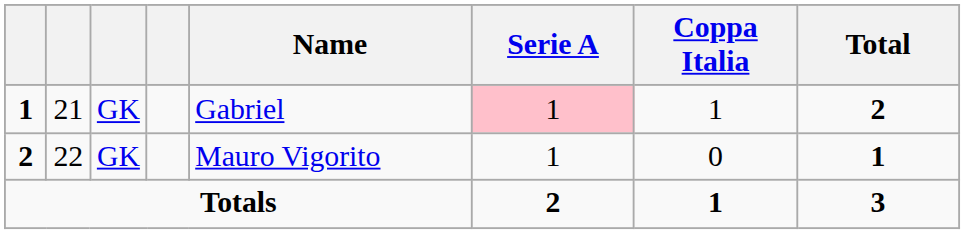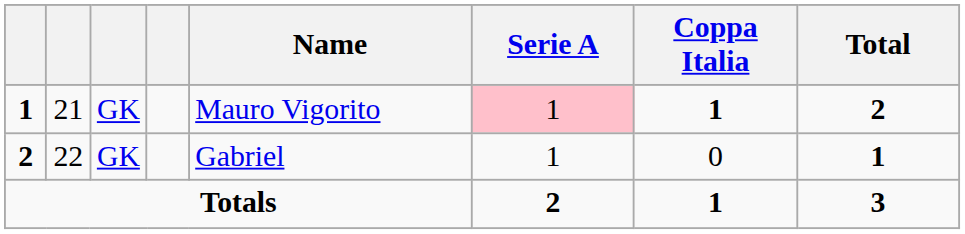(240, 108) Gabriel -> (288, 108) Mauro Vigorito
(716, 108) normal -> (716, 108) bold
(288, 155) Mauro Vigorito -> (240, 155) Gabriel
